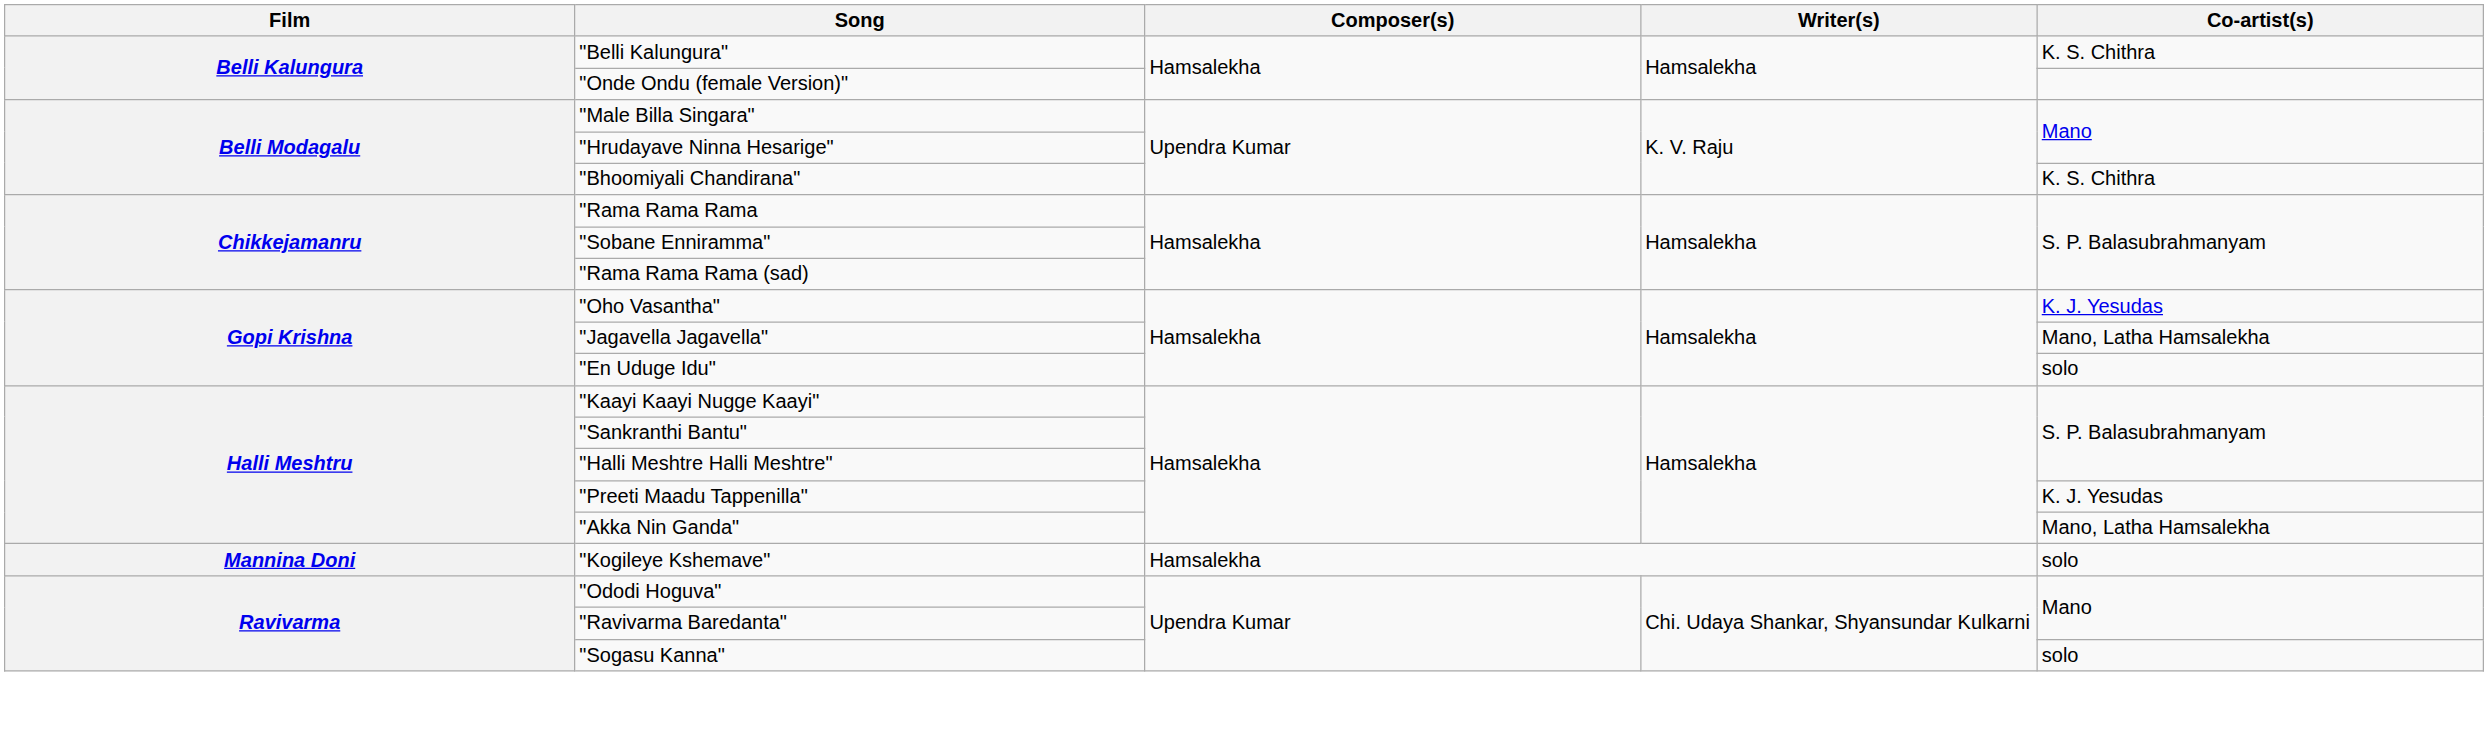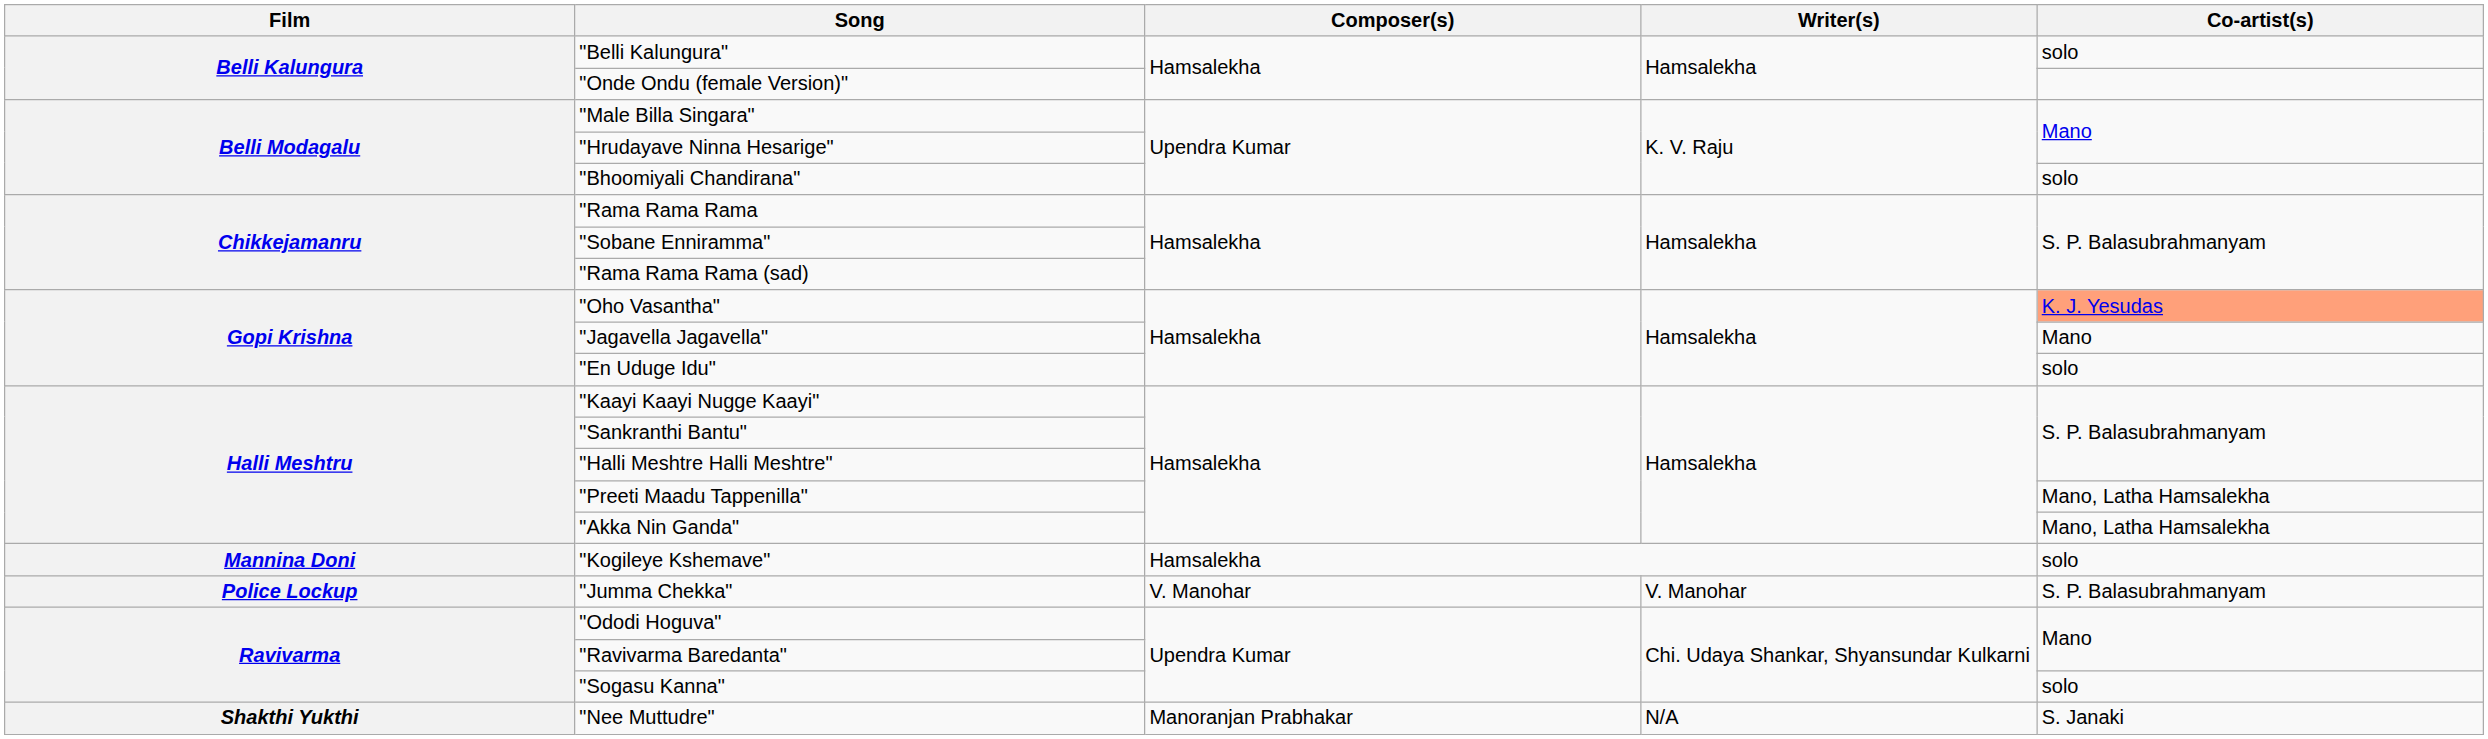(2098, 52) K. S. Chithra -> (2060, 52) solo
(2098, 178) K. S. Chithra -> (2060, 178) solo
(2102, 305) no background -> (2102, 305) lightsalmon background
(2156, 337) Mano, Latha Hamsalekha -> (2067, 337) Mano
(2102, 496) K. J. Yesudas -> (2156, 496) Mano, Latha Hamsalekha
+ row: (656, 591)
+ row: (647, 718)
